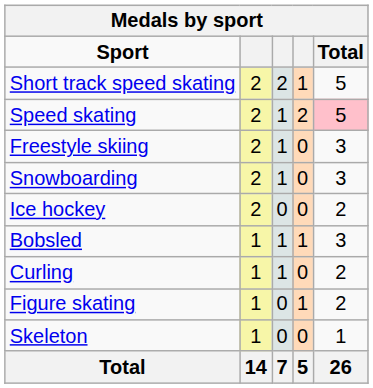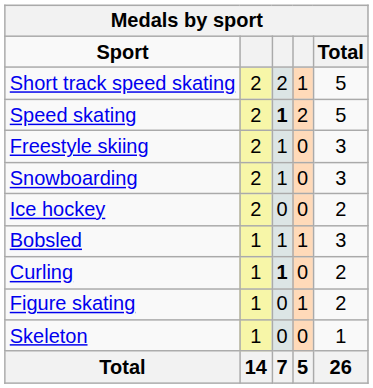(282, 115) normal -> (282, 115) bold
(341, 115) pink background -> (341, 115) no background
(282, 273) normal -> (282, 273) bold
